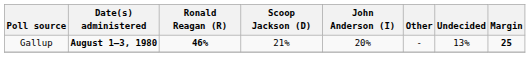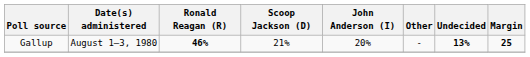(114, 43) bold -> (114, 43) normal
(461, 43) normal -> (461, 43) bold
